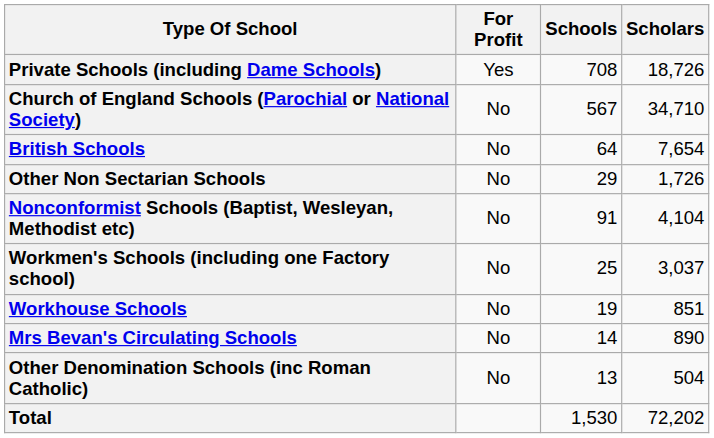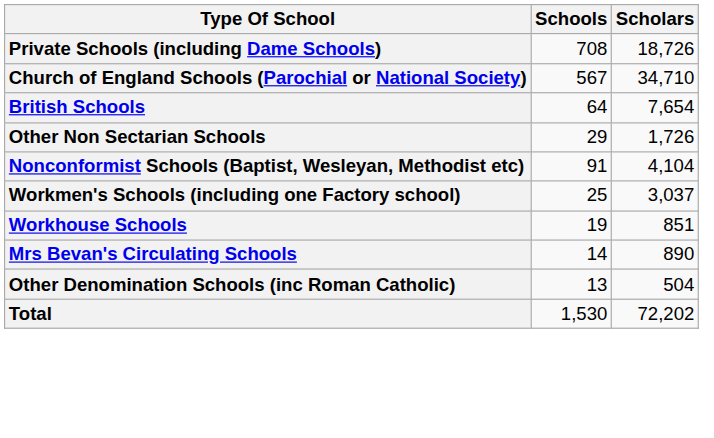- column: (498, 29)
